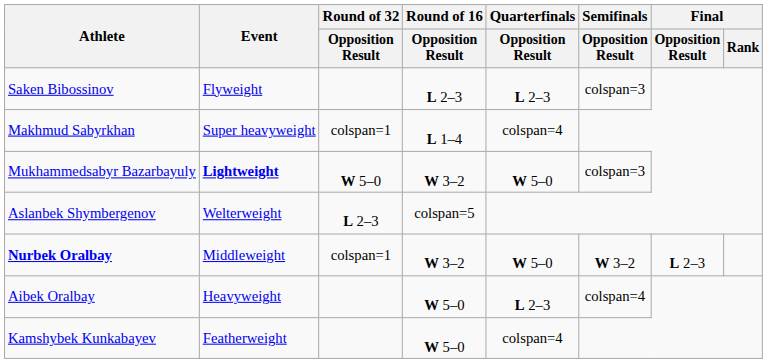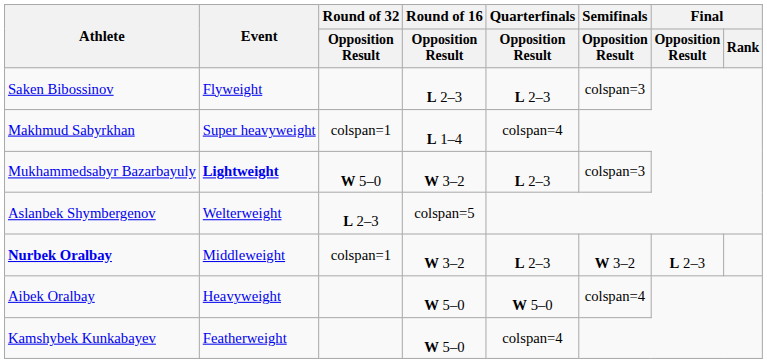(532, 180) W 5–0 -> (532, 180) L 2–3
(532, 264) W 5–0 -> (532, 264) L 2–3
(532, 305) L 2–3 -> (532, 305) W 5–0
